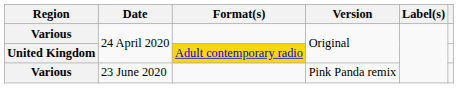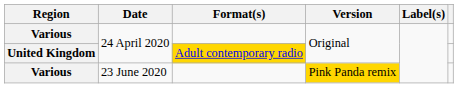(352, 72) no background -> (352, 72) gold background
